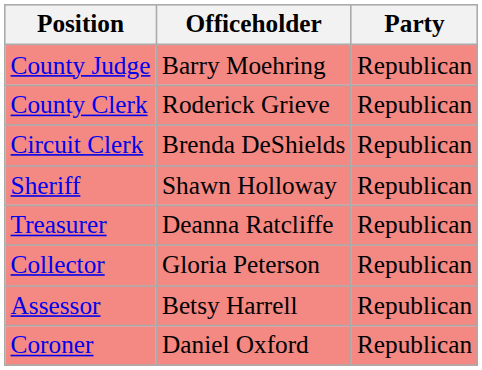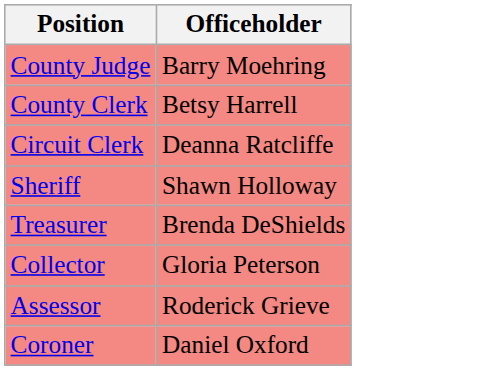- column: (414, 24)
(246, 104) Roderick Grieve -> (230, 104) Betsy Harrell
(254, 144) Brenda DeShields -> (248, 144) Deanna Ratcliffe
(248, 225) Deanna Ratcliffe -> (254, 225) Brenda DeShields
(230, 305) Betsy Harrell -> (246, 305) Roderick Grieve
